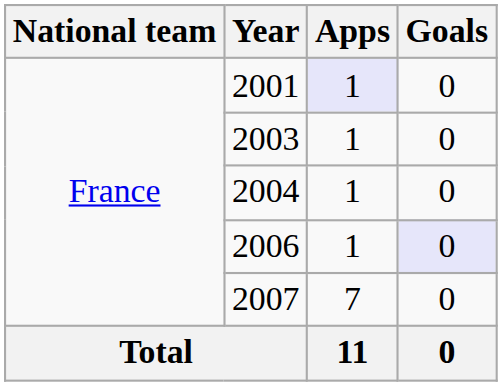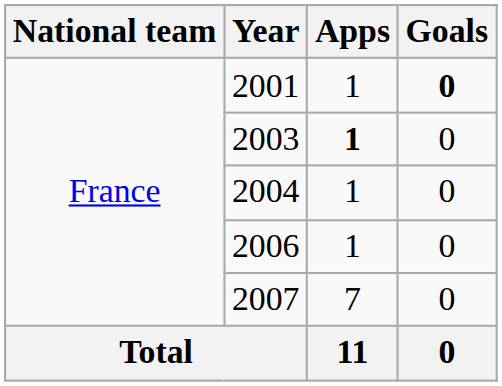(352, 84) lavender background -> (352, 84) no background
(447, 84) normal -> (447, 84) bold
(352, 138) normal -> (352, 138) bold
(447, 245) lavender background -> (447, 245) no background
